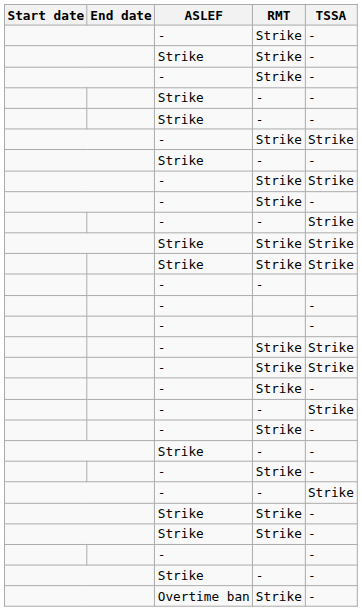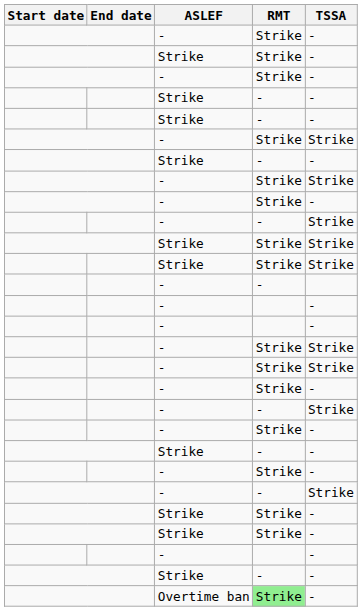(279, 596) no background -> (279, 596) lightgreen background
